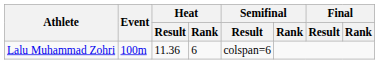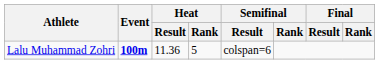(134, 50) normal -> (134, 50) bold
(194, 50) 6 -> (194, 50) 5
